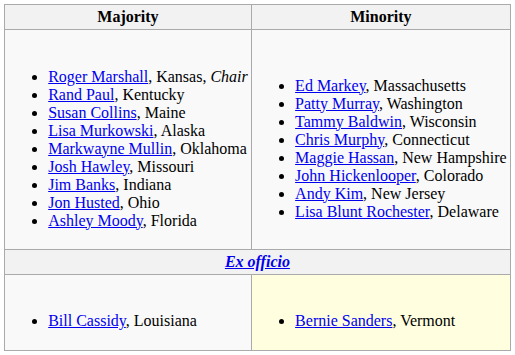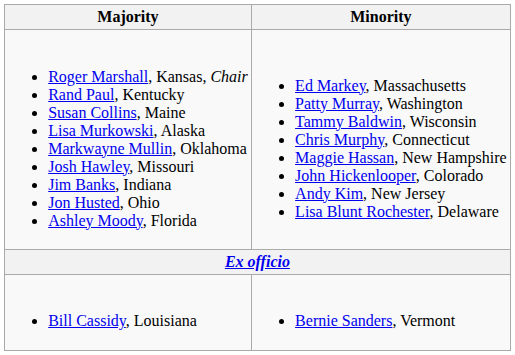(381, 321) lightyellow background -> (381, 321) no background
